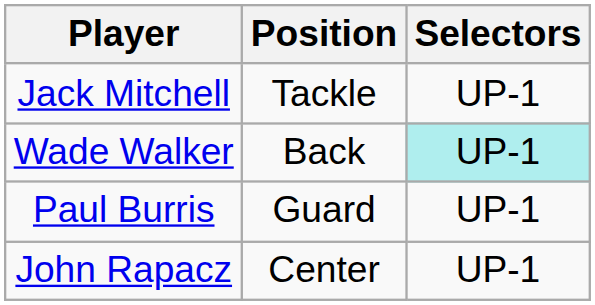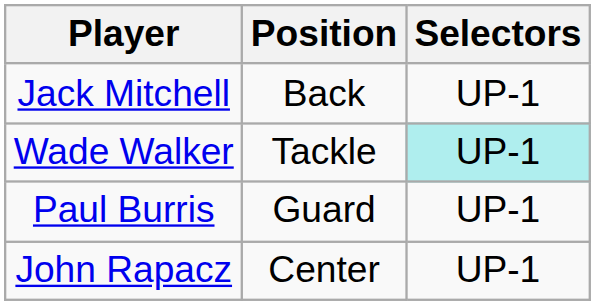(324, 92) Tackle -> (324, 92) Back
(324, 151) Back -> (324, 151) Tackle
